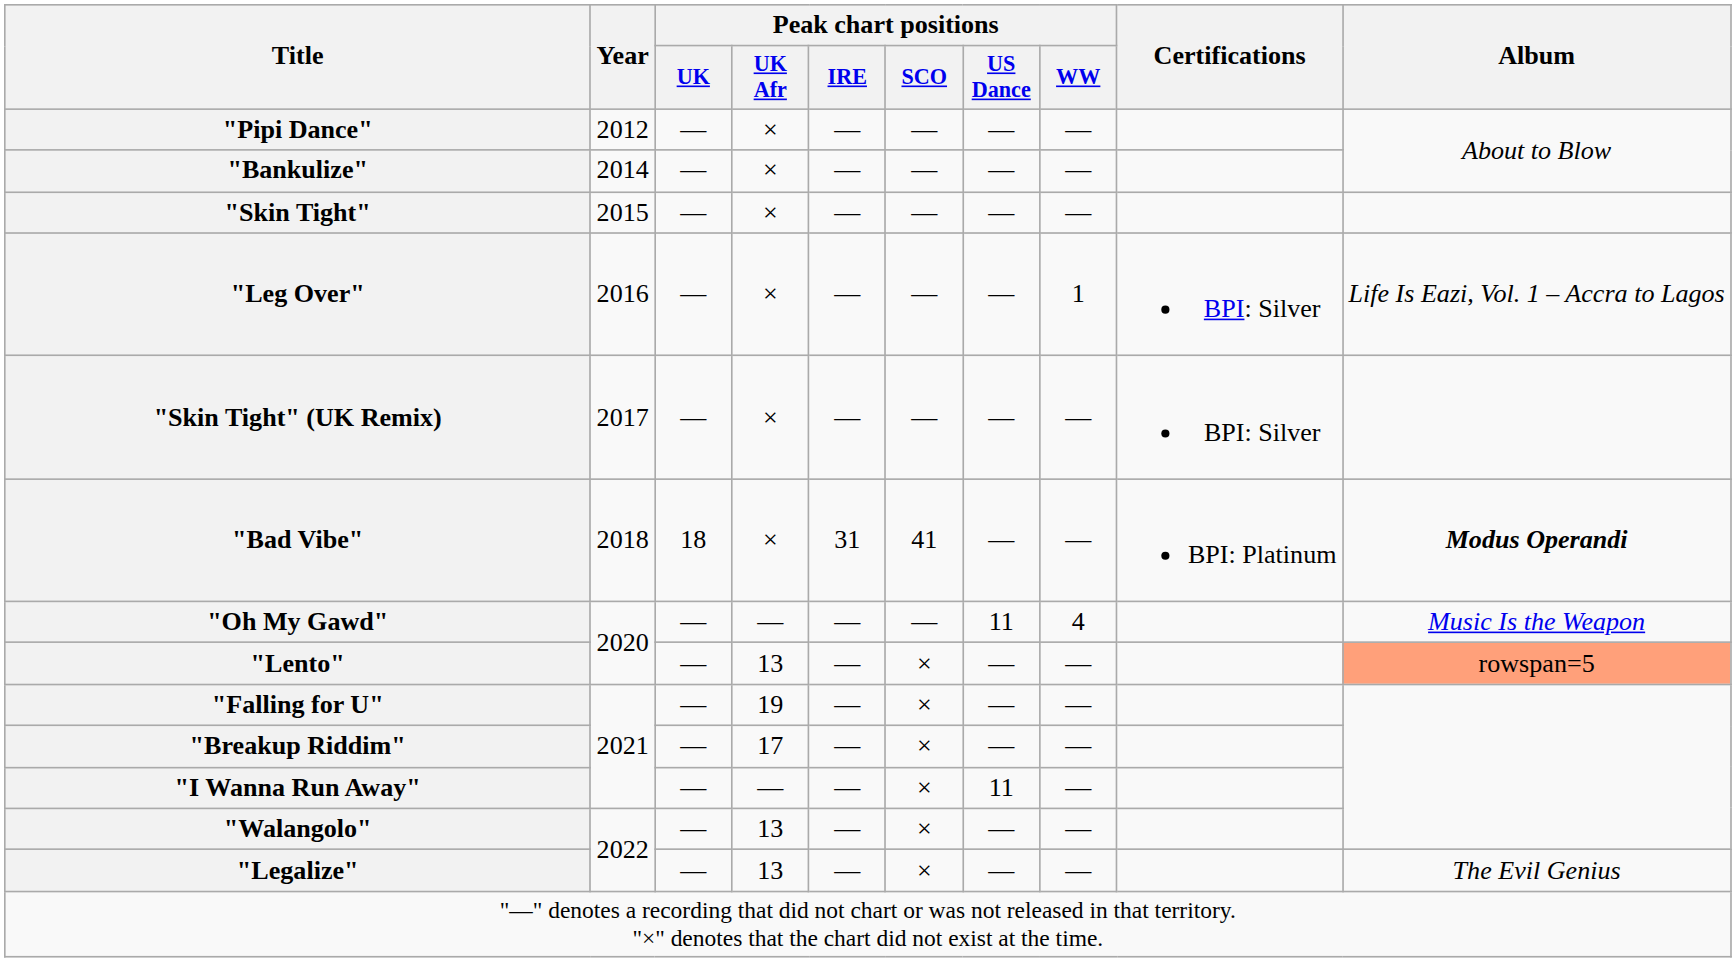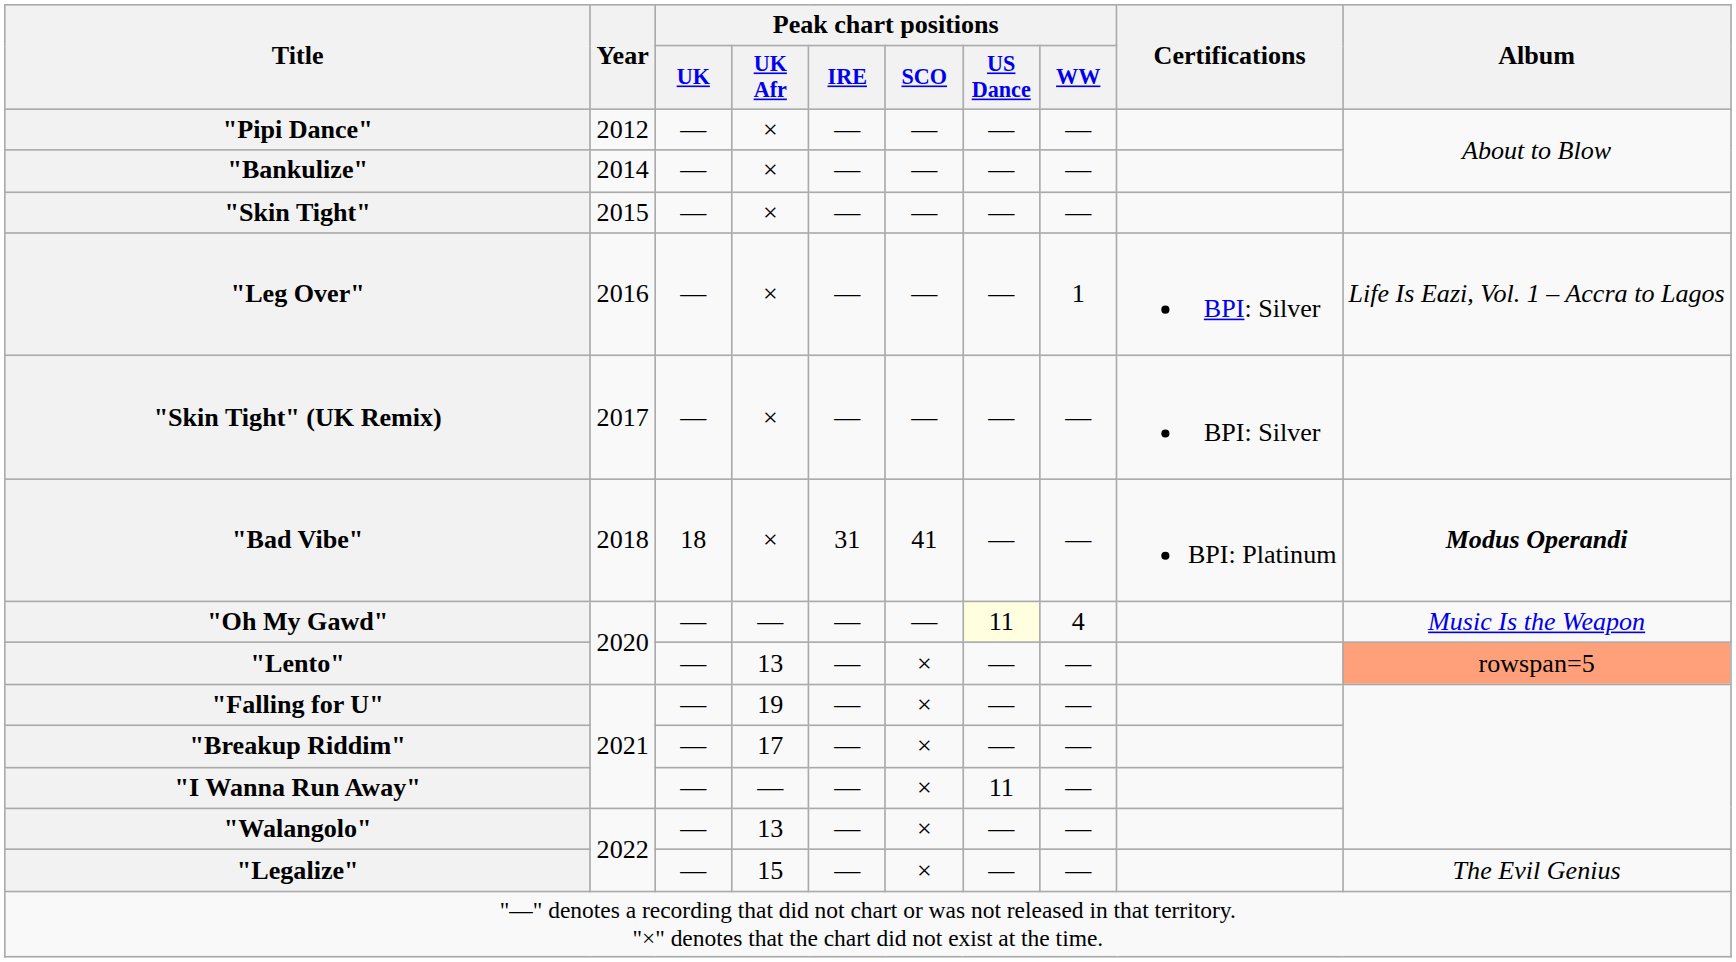(1001, 621) no background -> (1001, 621) lightyellow background
(770, 870) 13 -> (770, 870) 15
